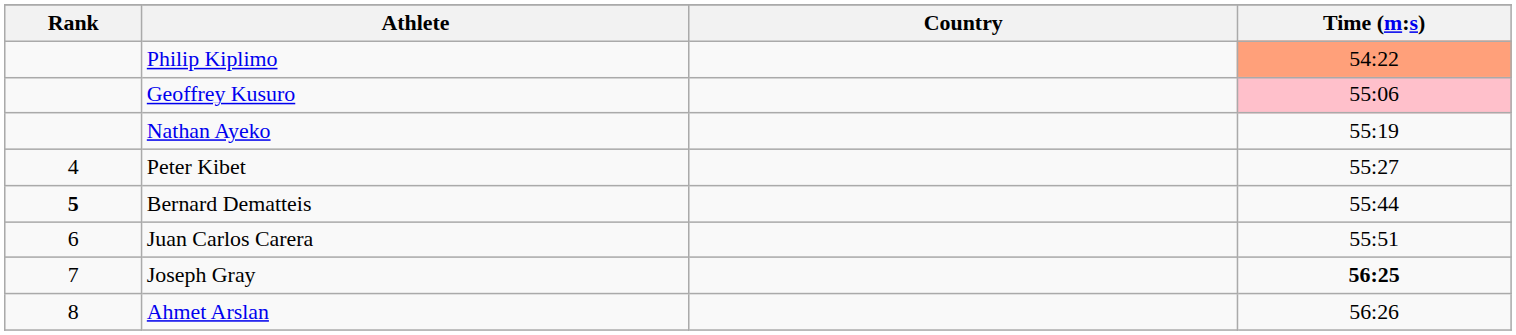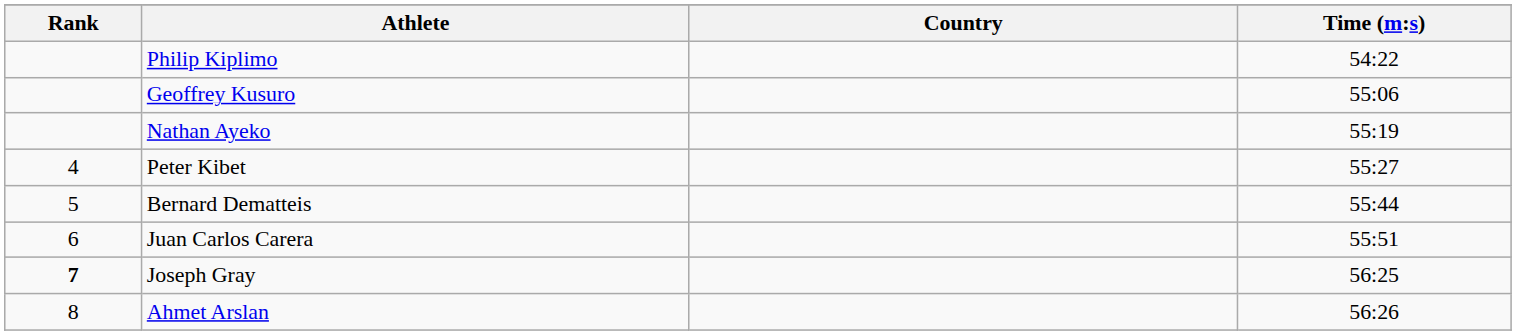(1374, 59) lightsalmon background -> (1374, 59) no background
(1374, 95) pink background -> (1374, 95) no background
(73, 203) bold -> (73, 203) normal
(73, 275) normal -> (73, 275) bold
(1374, 275) bold -> (1374, 275) normal
